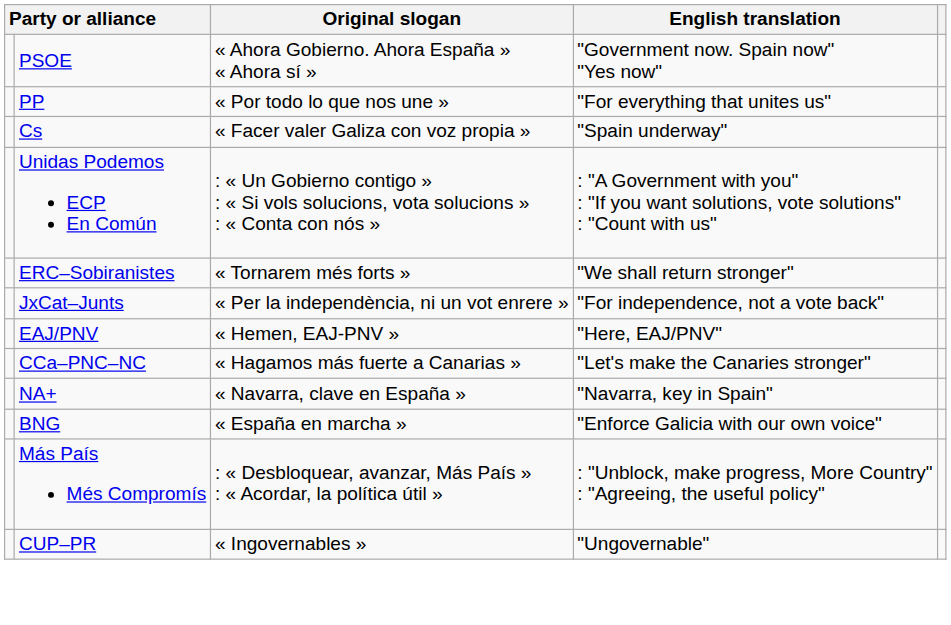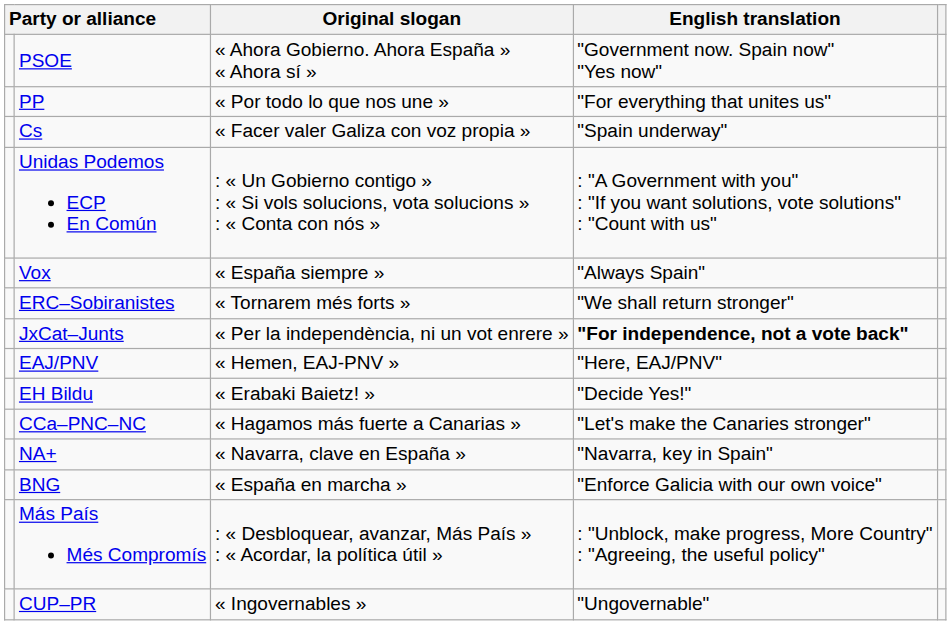+ row: (35, 272)
(731, 303) normal -> (743, 333) bold
+ row: (56, 393)
